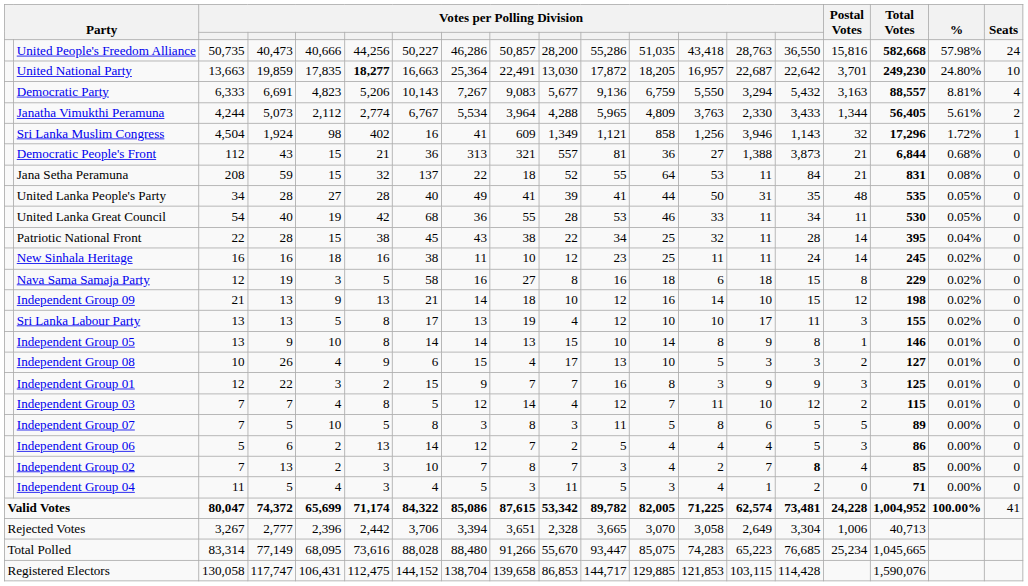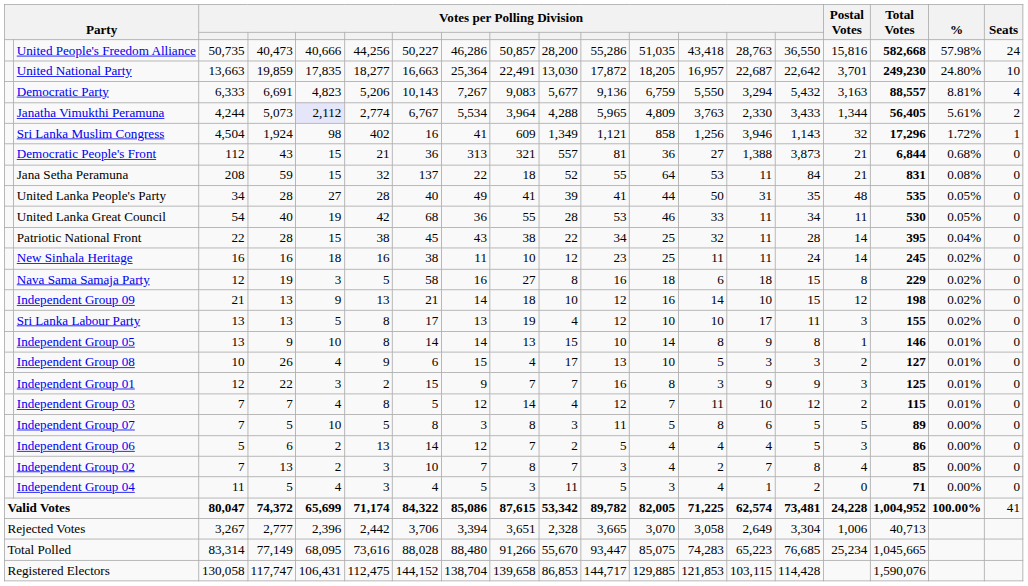(372, 71) bold -> (372, 71) normal
(327, 112) no background -> (327, 112) lavender background
(817, 466) bold -> (817, 466) normal
